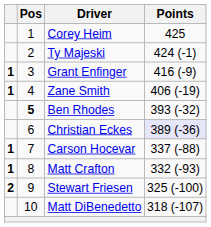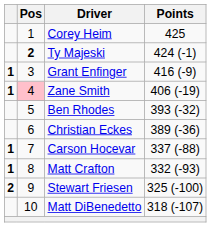(31, 53) normal -> (31, 53) bold
(31, 91) no background -> (31, 91) pink background
(31, 110) bold -> (31, 110) normal
(175, 130) lavender background -> (175, 130) no background
